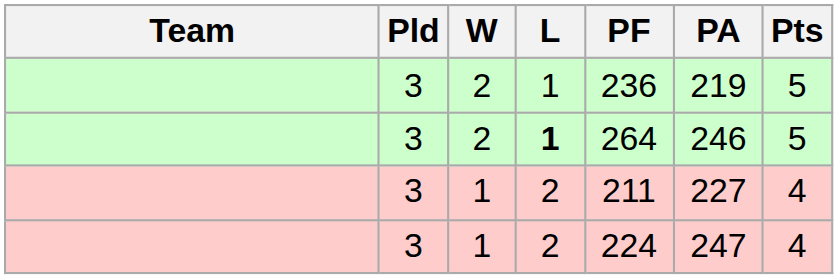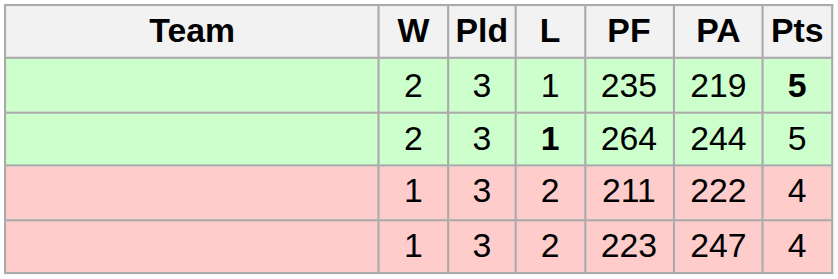columns swapped: (413, 31) <-> (482, 31)
(629, 84) 236 -> (629, 84) 235
(797, 84) normal -> (797, 84) bold
(718, 138) 246 -> (718, 138) 244
(718, 191) 227 -> (718, 191) 222
(629, 245) 224 -> (629, 245) 223
